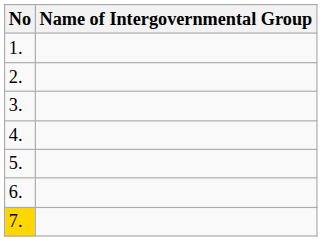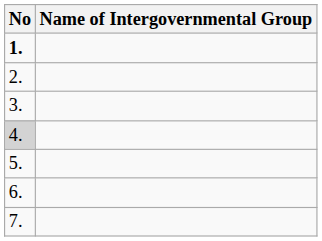(16, 47) normal -> (16, 47) bold
(16, 134) no background -> (16, 134) lightgrey background
(16, 221) gold background -> (16, 221) no background
